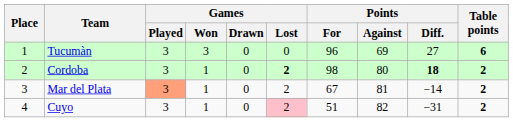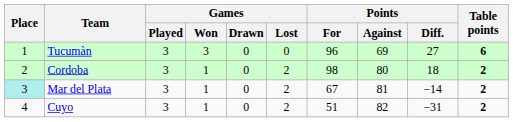(287, 70) bold -> (287, 70) normal
(433, 70) bold -> (433, 70) normal
(25, 88) no background -> (25, 88) paleturquoise background
(166, 88) lightsalmon background -> (166, 88) no background
(287, 107) pink background -> (287, 107) no background
